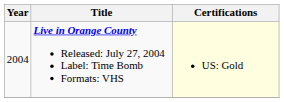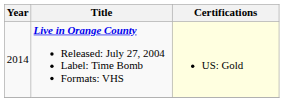(18, 59) 2004 -> (18, 59) 2014
